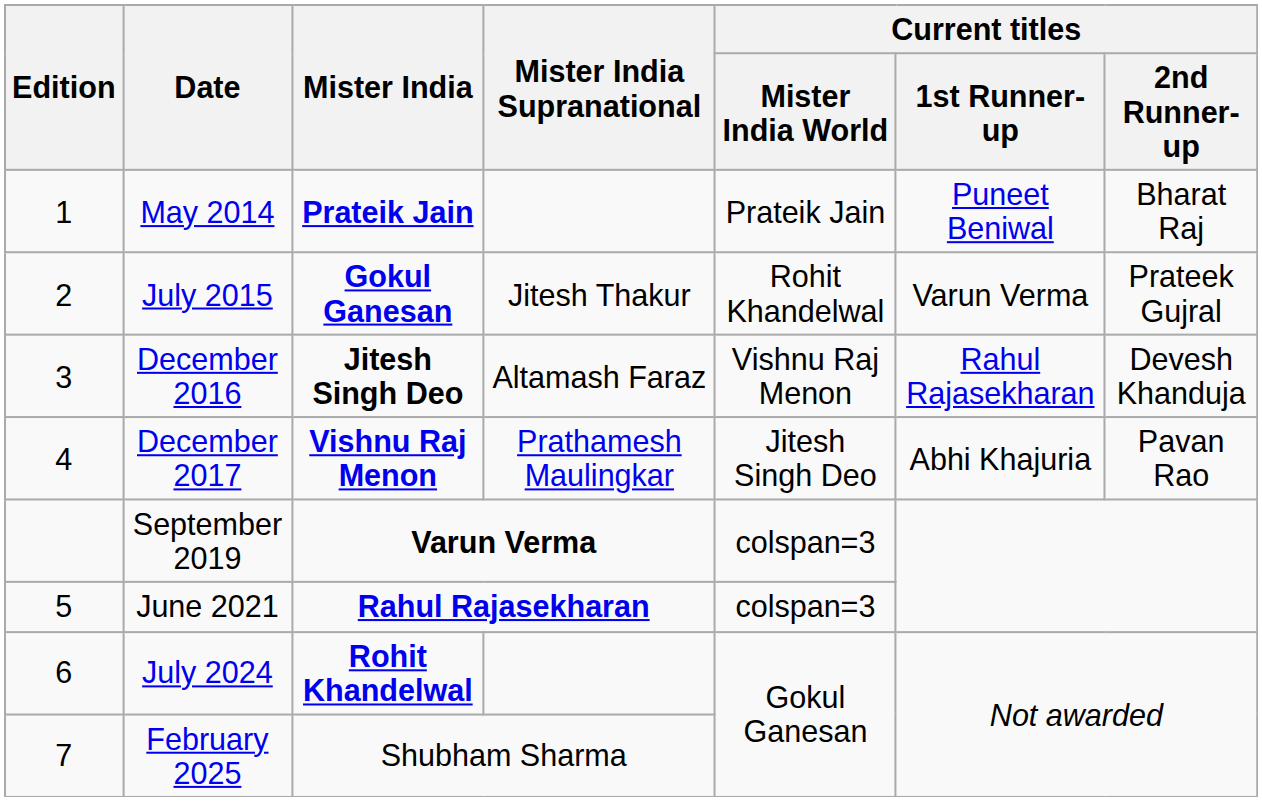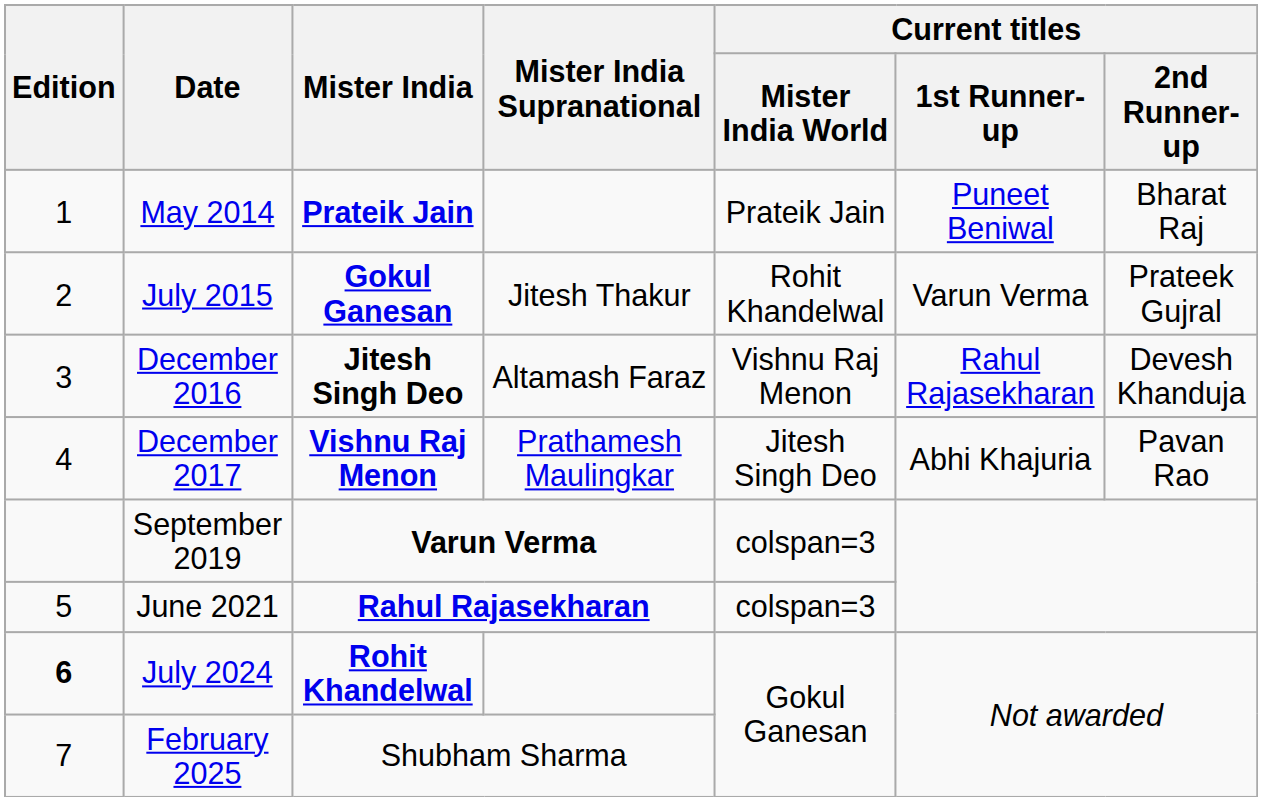(64, 673) normal -> (64, 673) bold
